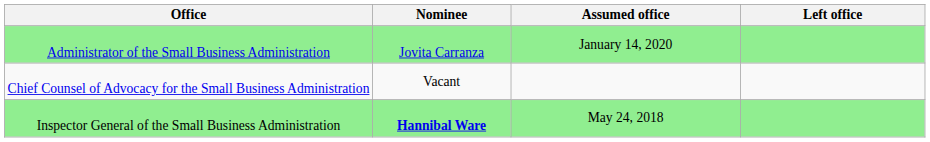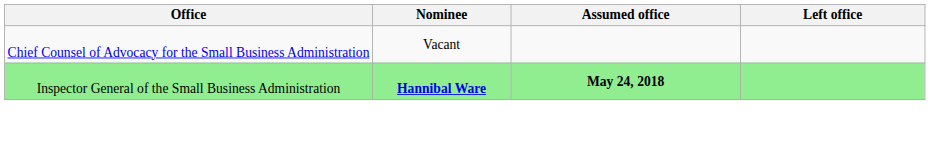- row: (188, 52)
(626, 118) normal -> (626, 81) bold
